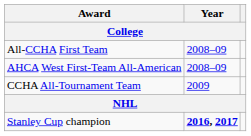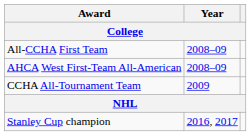(212, 121) bold -> (212, 121) normal
